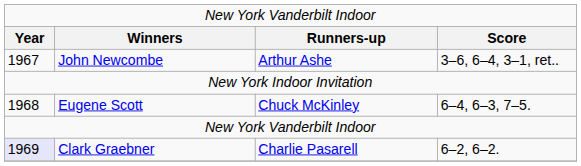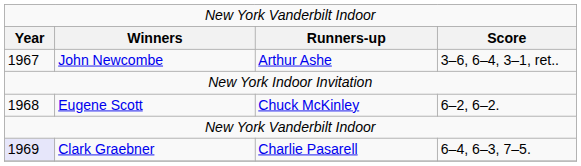(486, 104) 6–4, 6–3, 7–5. -> (470, 104) 6–2, 6–2.
(470, 149) 6–2, 6–2. -> (486, 149) 6–4, 6–3, 7–5.
